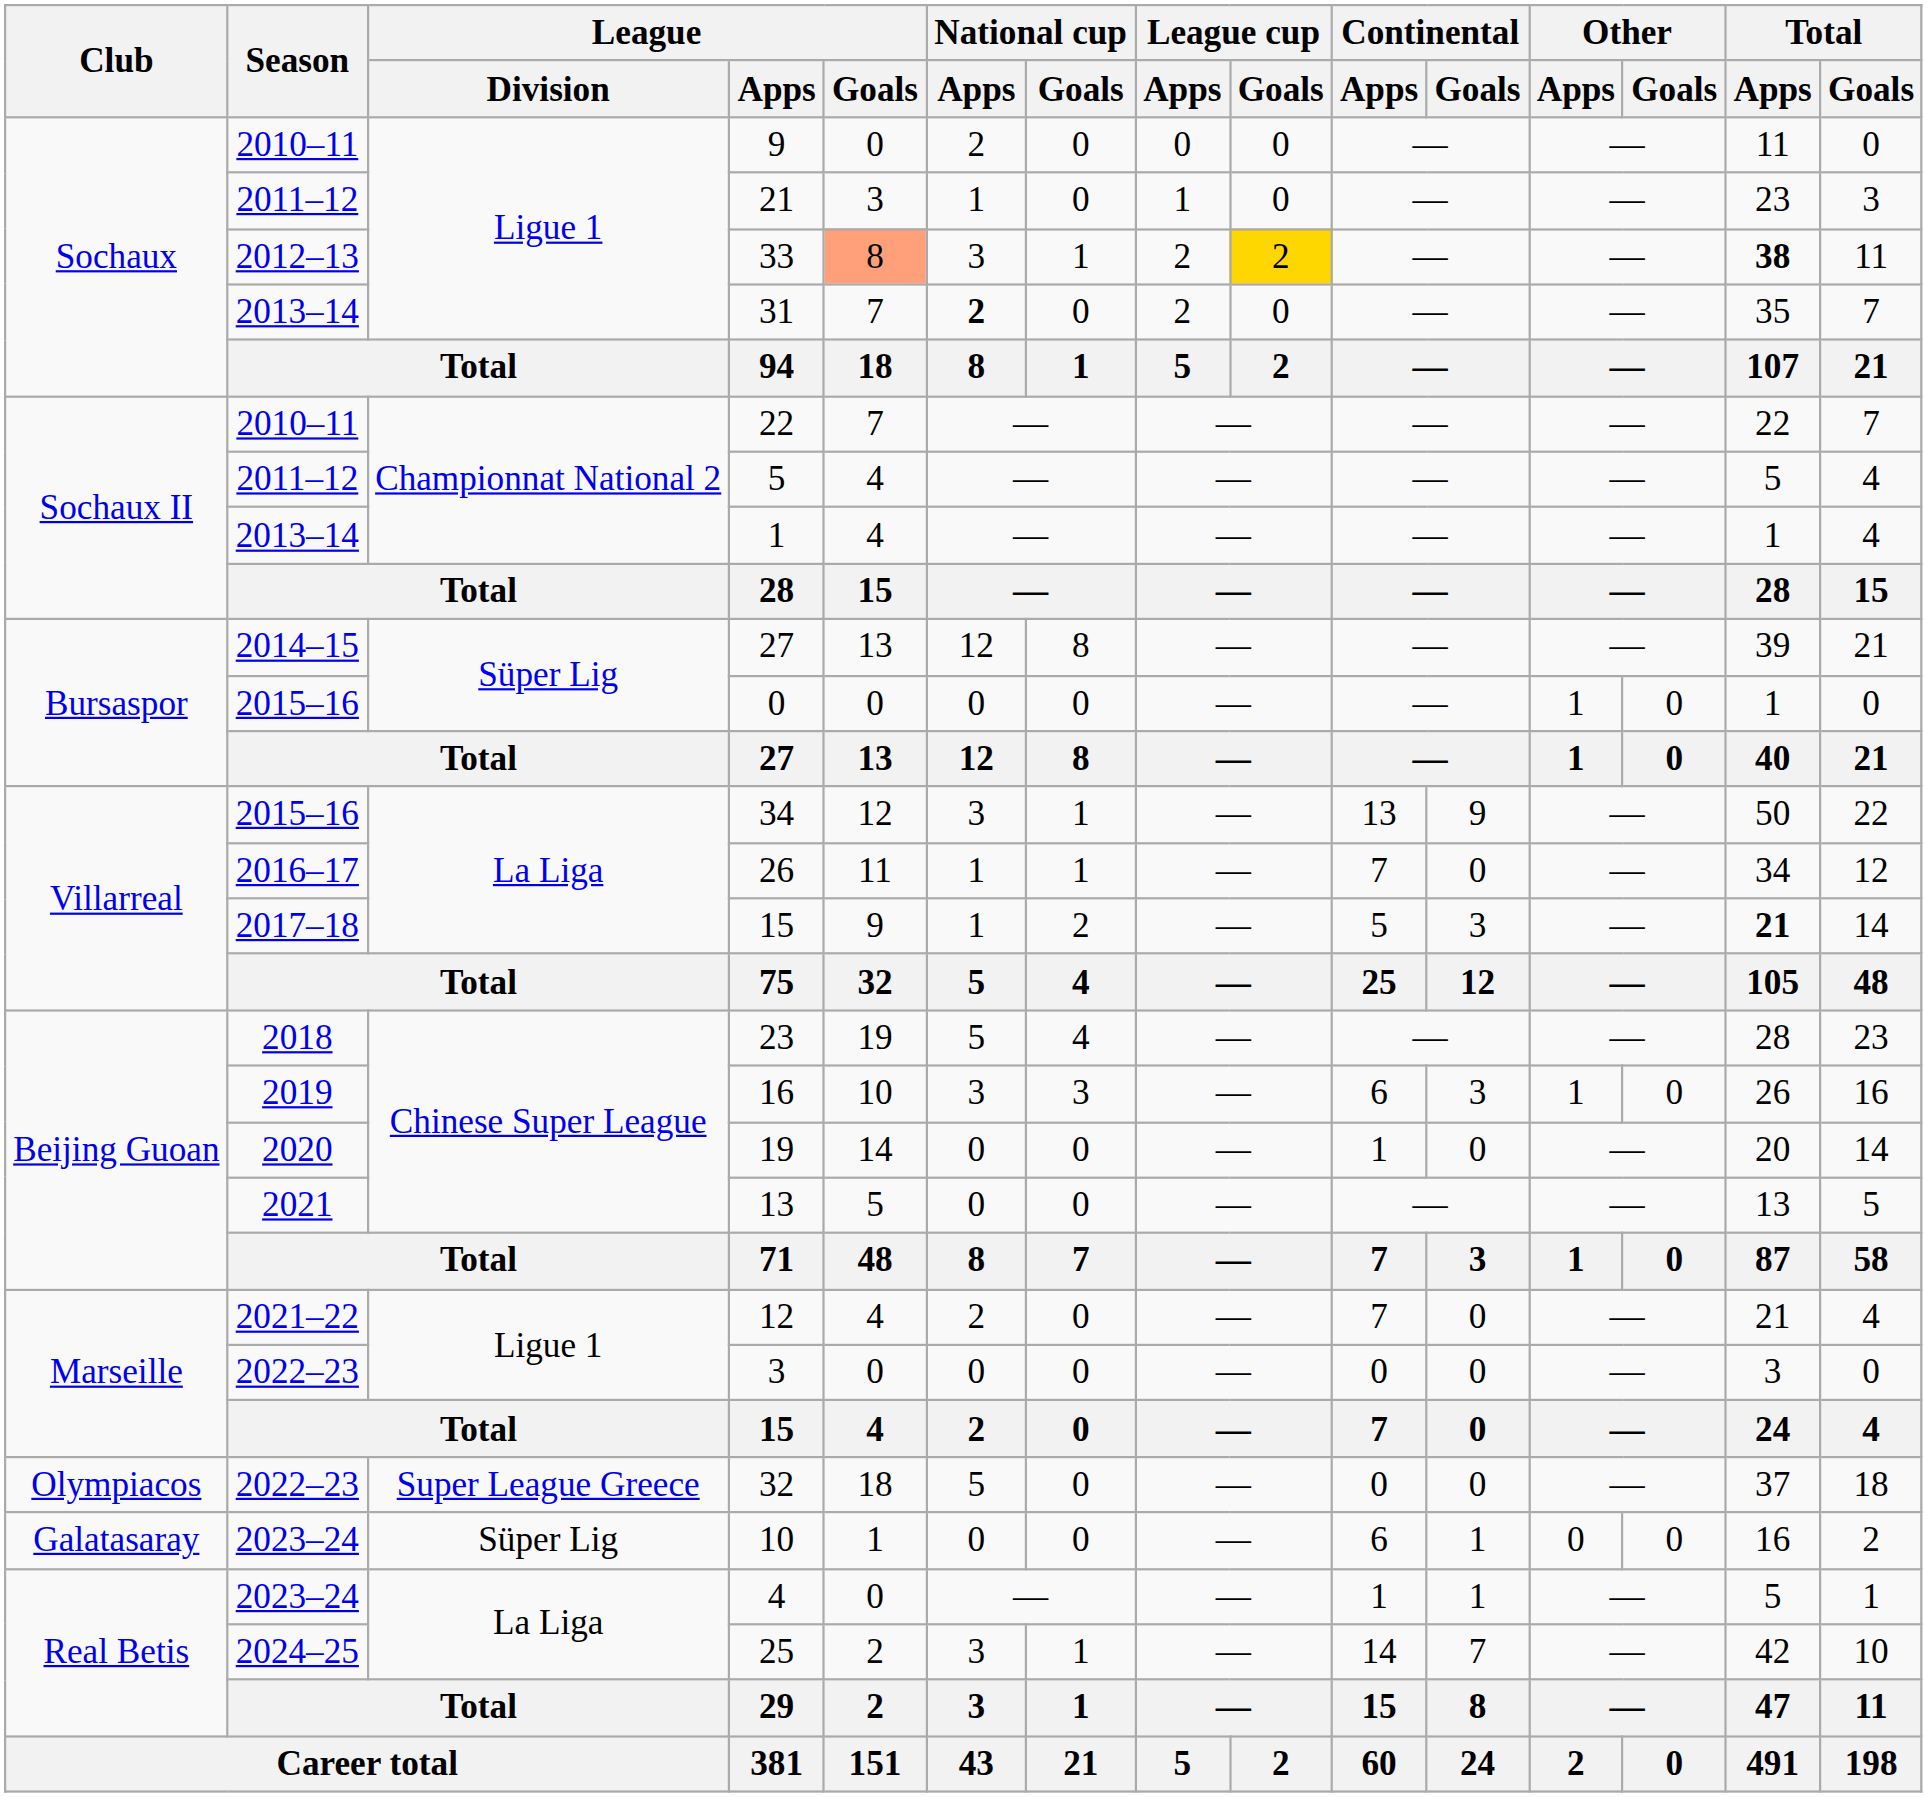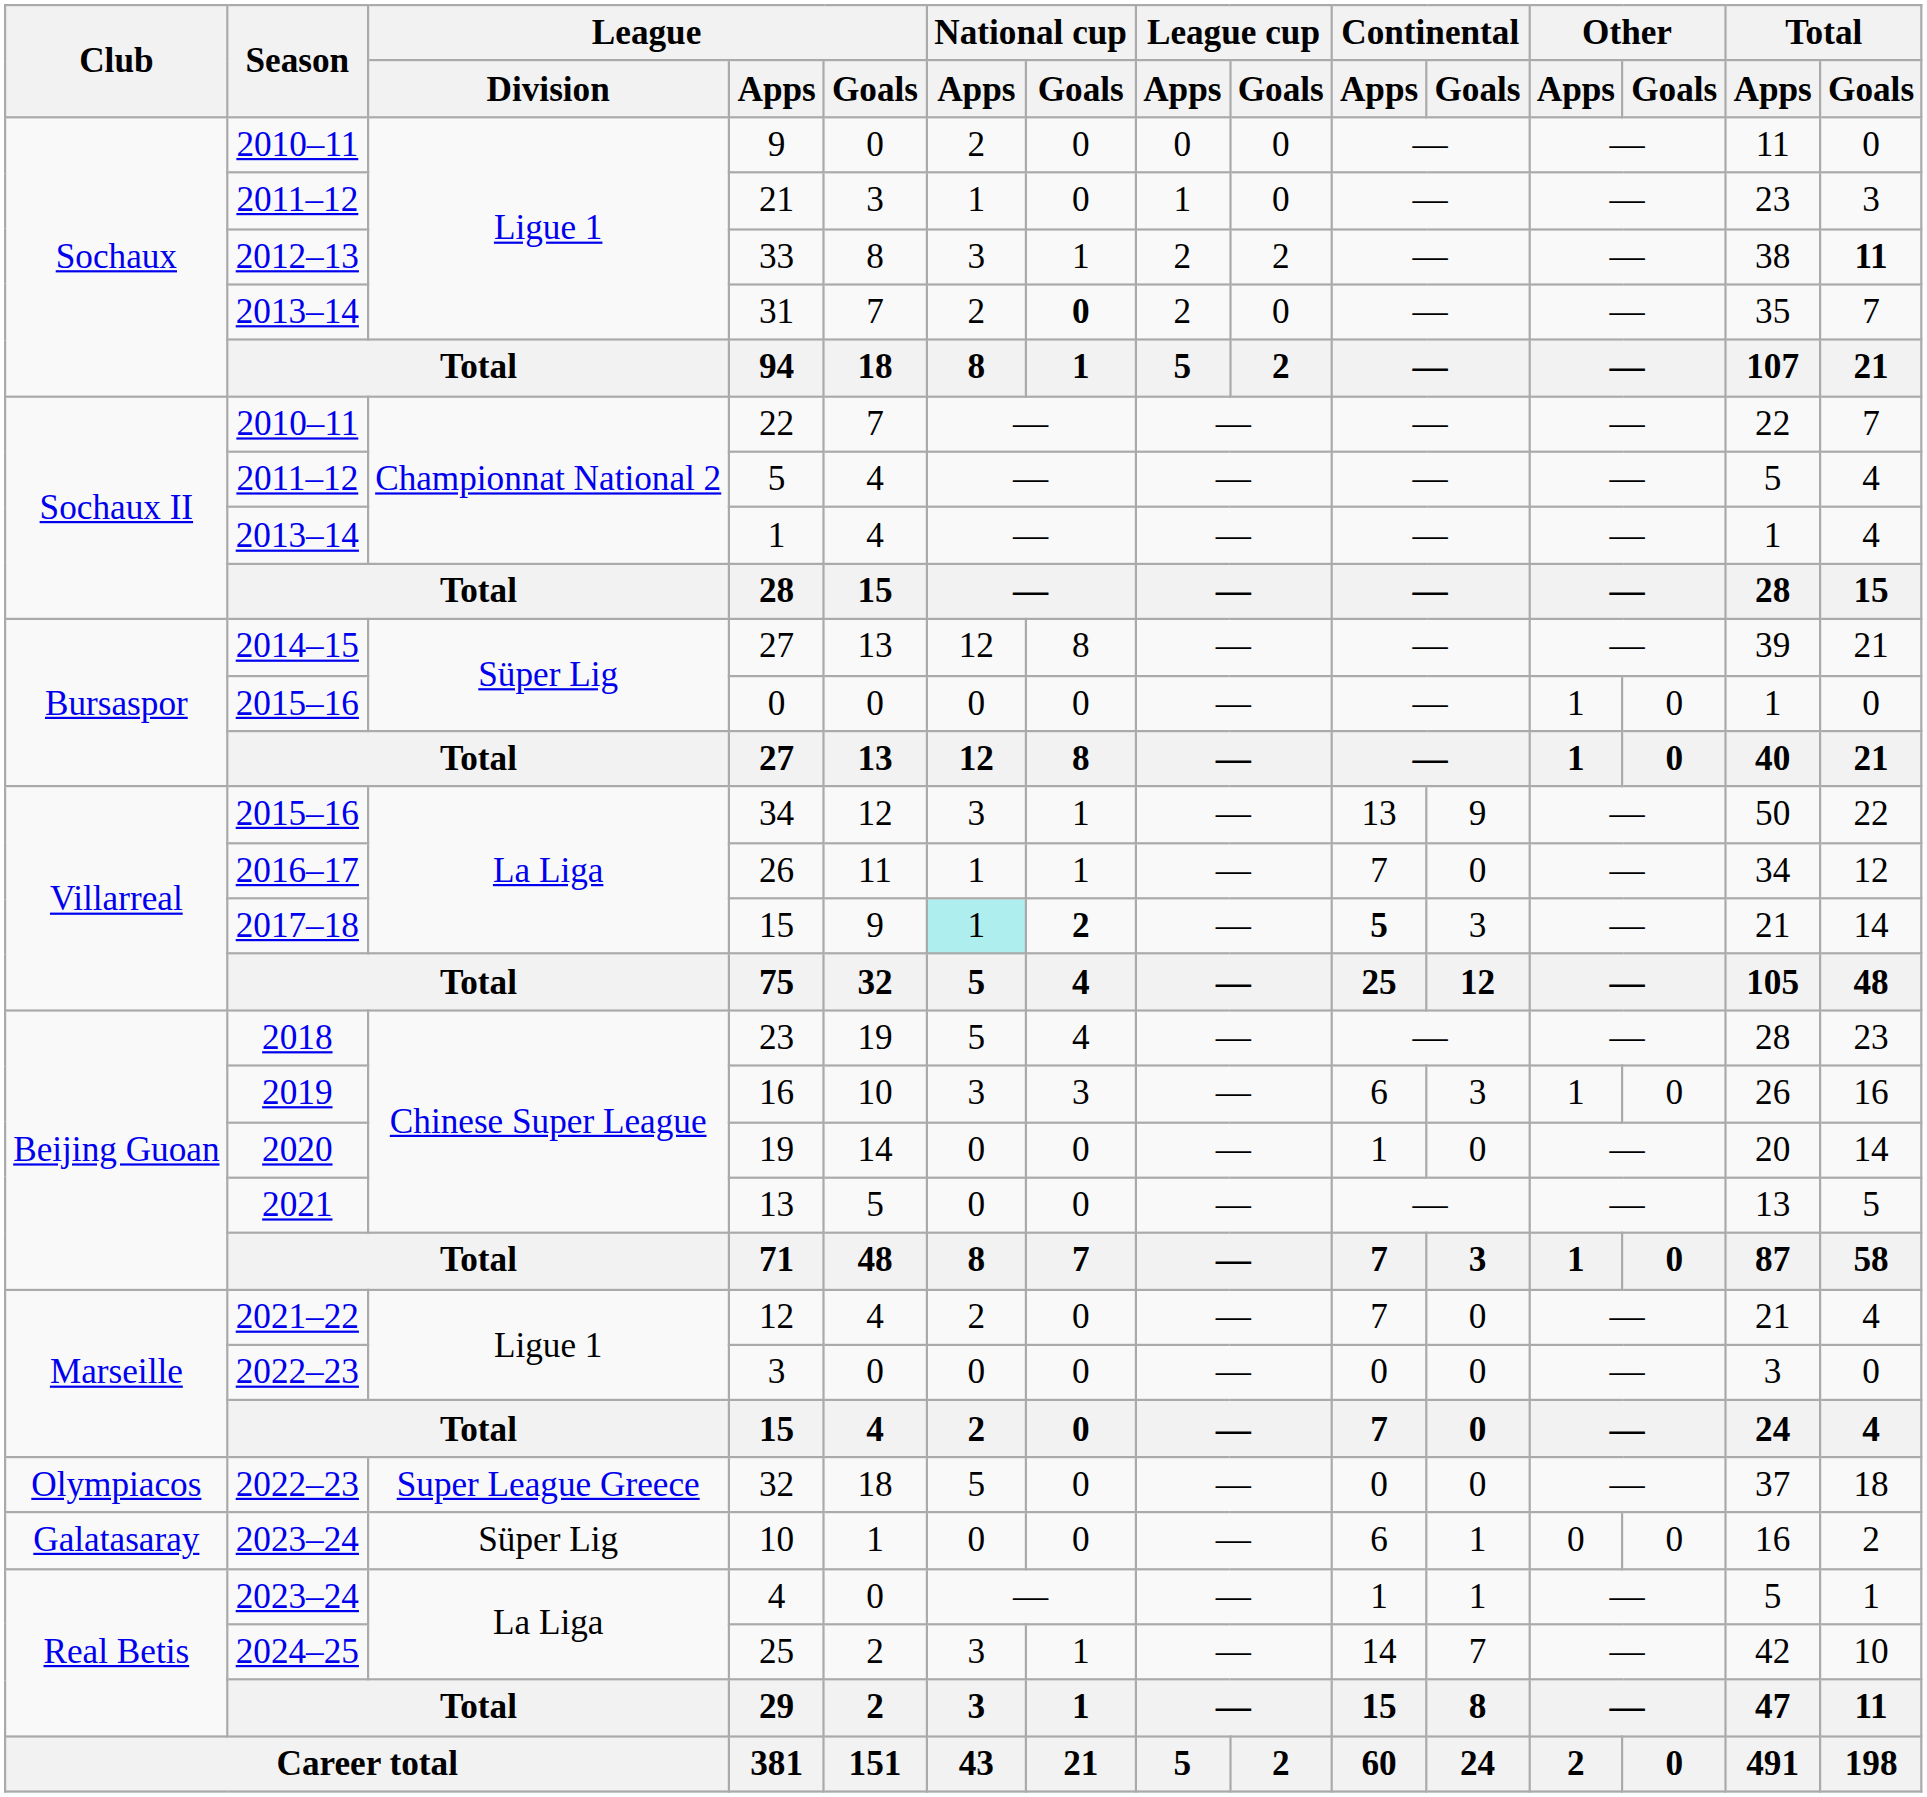(875, 255) lightsalmon background -> (875, 255) no background
(1281, 255) gold background -> (1281, 255) no background
(1773, 255) bold -> (1773, 255) normal
(1871, 255) normal -> (1871, 255) bold
(976, 311) bold -> (976, 311) normal
(1081, 311) normal -> (1081, 311) bold
(976, 925) no background -> (976, 925) paleturquoise background
(1081, 925) normal -> (1081, 925) bold
(1379, 925) normal -> (1379, 925) bold
(1773, 925) bold -> (1773, 925) normal
